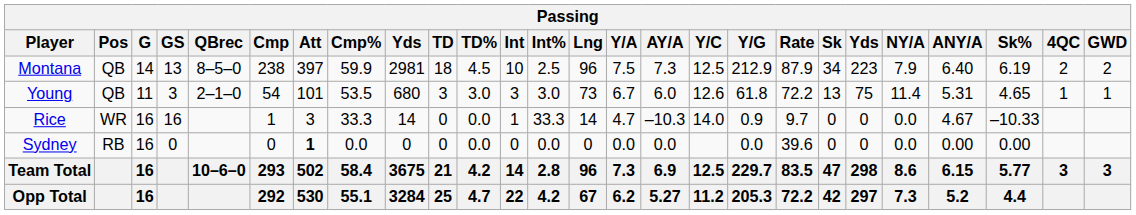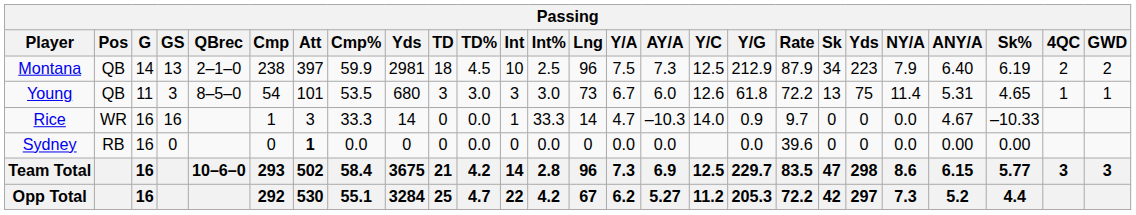(219, 68) 8–5–0 -> (219, 68) 2–1–0
(219, 94) 2–1–0 -> (219, 94) 8–5–0
